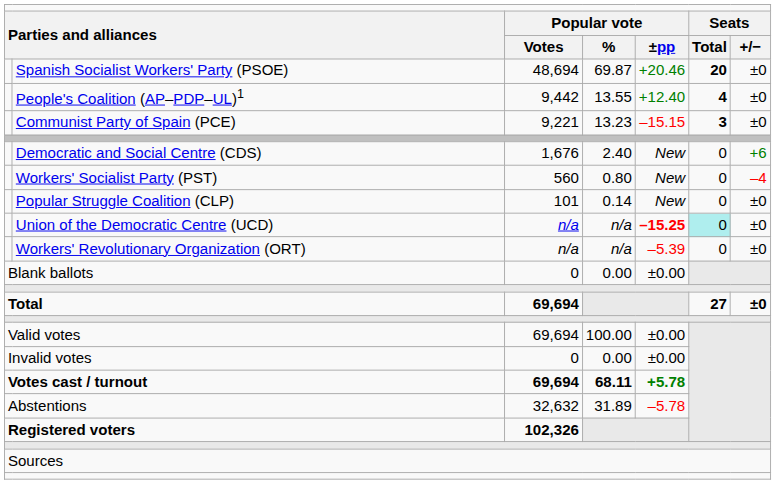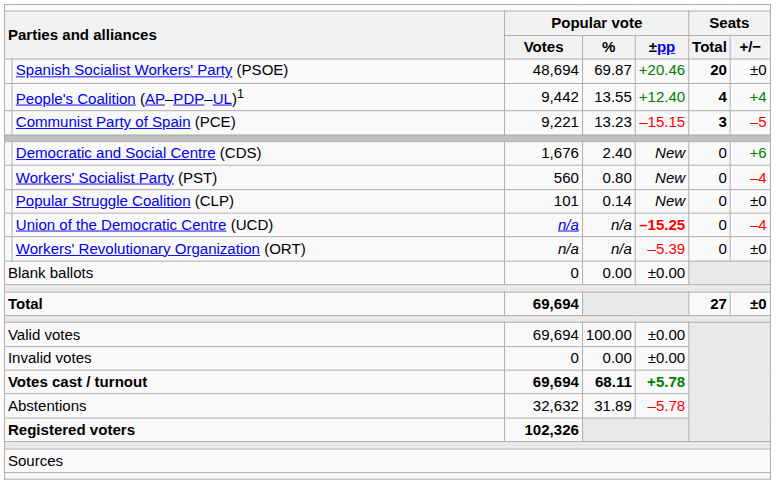(758, 96) ±0 -> (758, 96) +4
(758, 122) ±0 -> (758, 122) –5
(723, 225) paleturquoise background -> (723, 225) no background
(758, 225) ±0 -> (758, 225) –4
